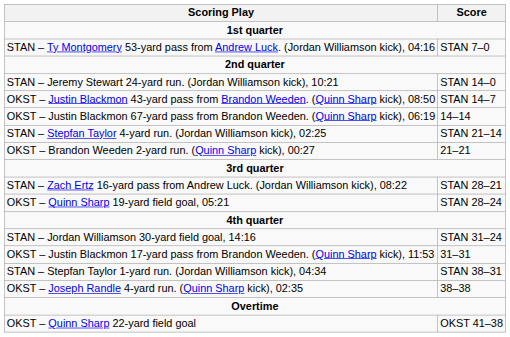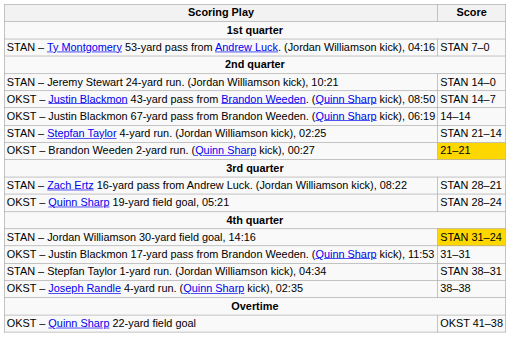(455, 151) no background -> (455, 151) gold background
(471, 237) no background -> (471, 237) gold background
